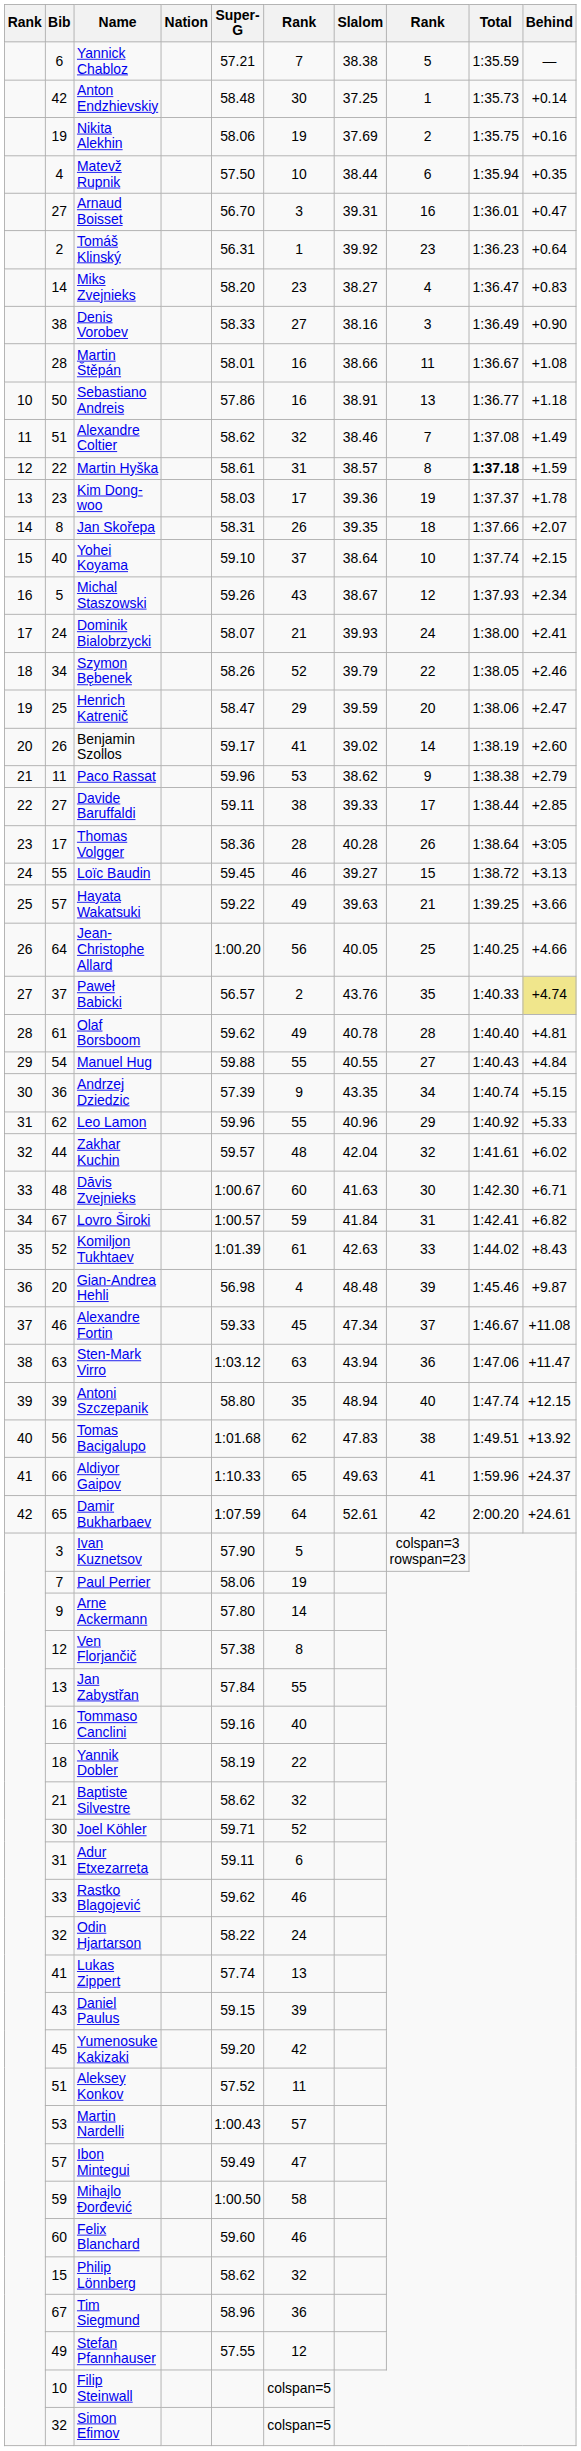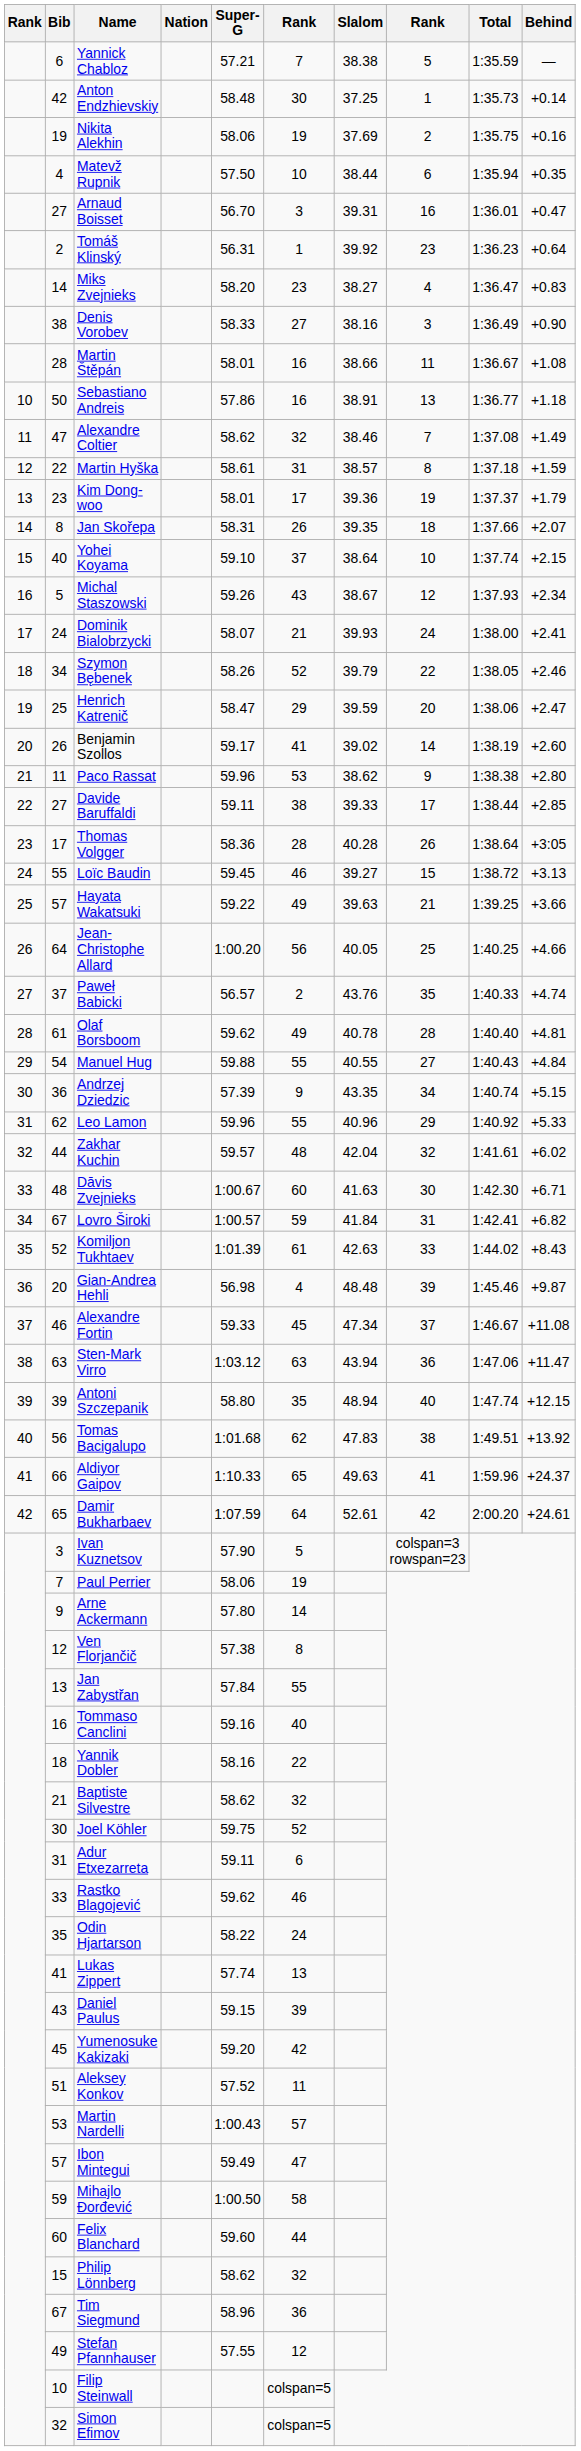(59, 438) 51 -> (59, 438) 47
(496, 468) bold -> (495, 468) normal
(238, 498) 58.03 -> (238, 498) 58.01
(549, 498) +1.78 -> (549, 498) +1.79
(549, 776) +2.79 -> (549, 776) +2.80
(549, 995) khaki background -> (549, 995) no background
(238, 1762) 58.19 -> (238, 1762) 58.16
(238, 1830) 59.71 -> (238, 1830) 59.75
(59, 1935) 32 -> (59, 1935) 35
(299, 2237) 46 -> (299, 2237) 44
